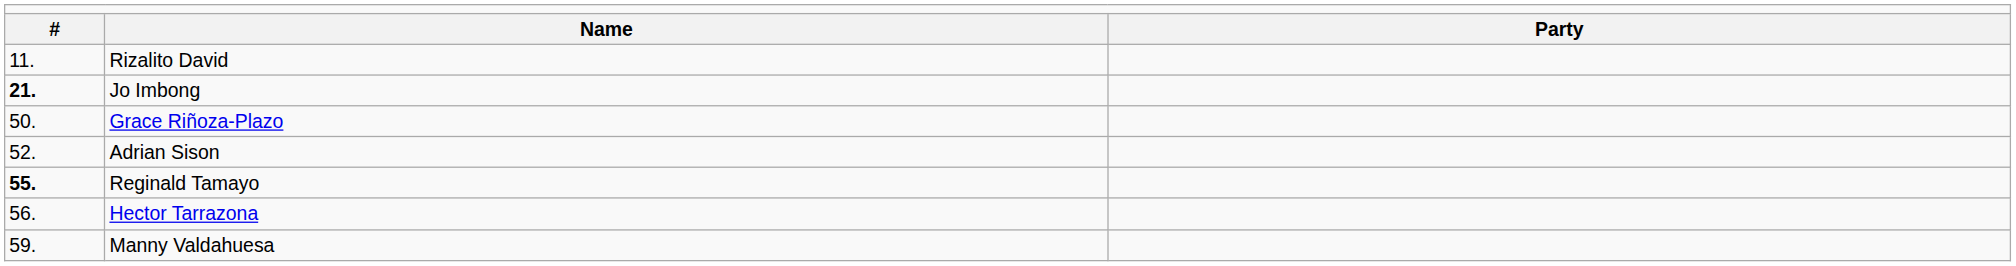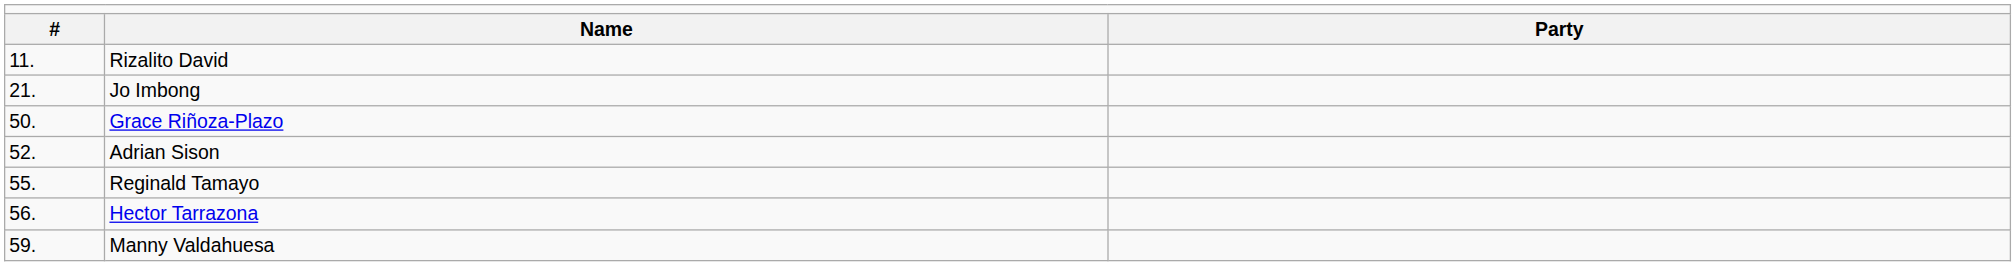(23, 91) bold -> (23, 91) normal
(23, 183) bold -> (23, 183) normal
